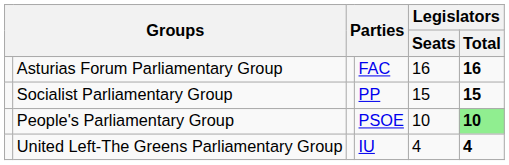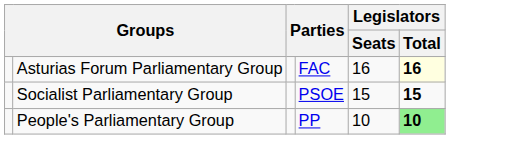(472, 69) no background -> (412, 69) lightyellow background
(369, 95) PP -> (321, 95) PSOE
(381, 120) PSOE -> (310, 120) PP
- row: (180, 146)
